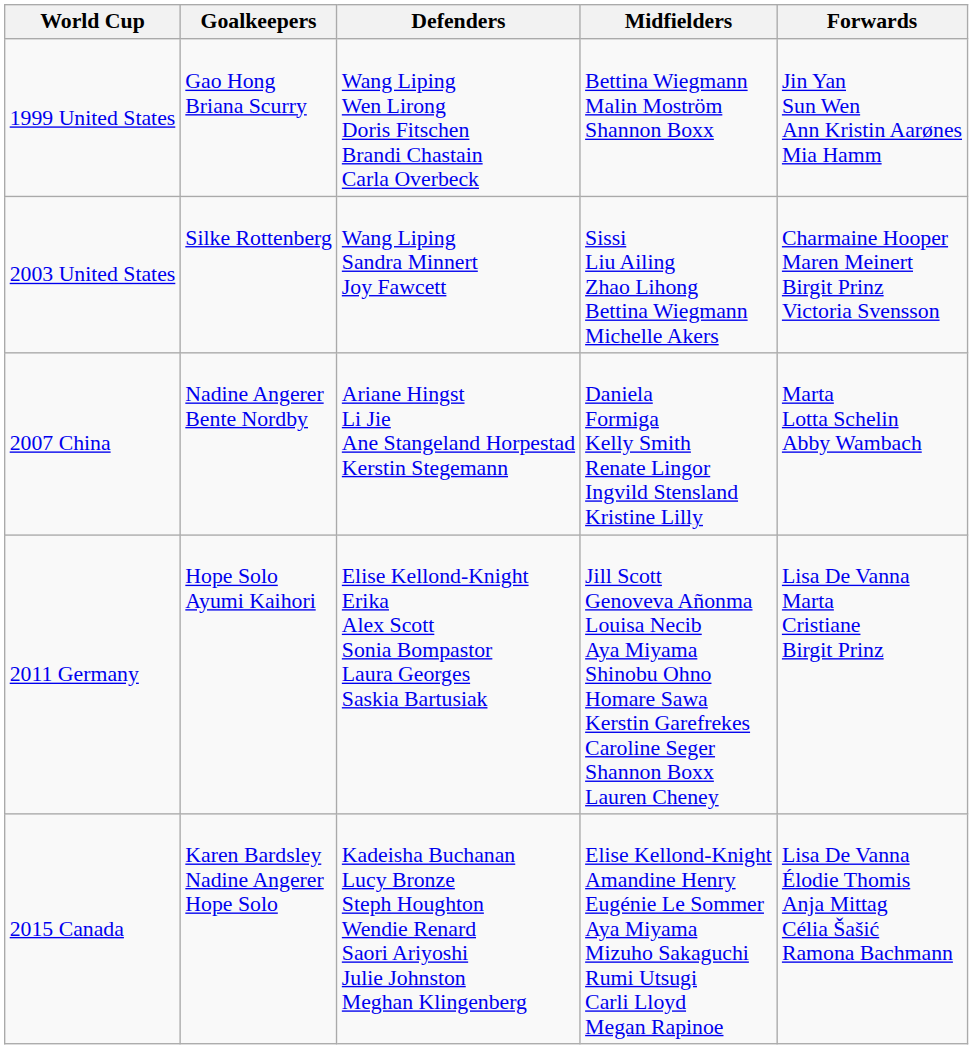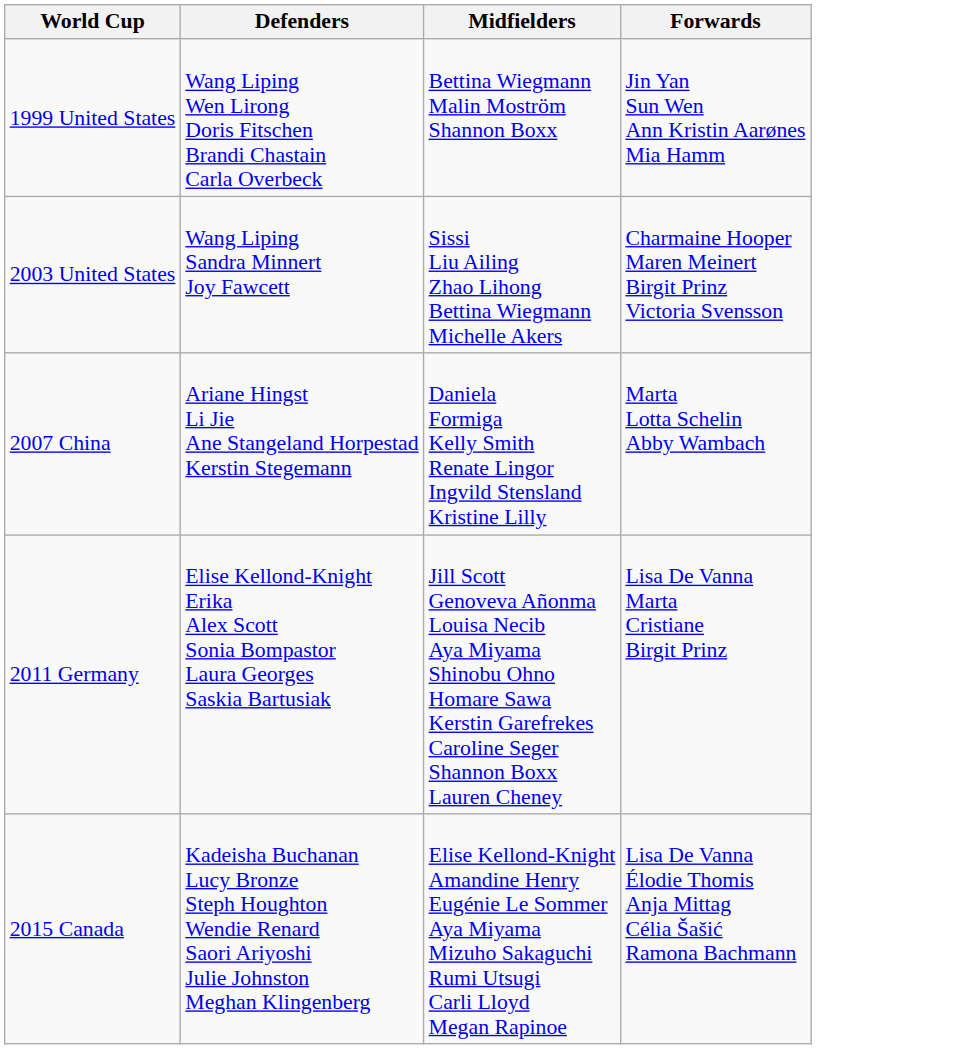- column: (259, 21)
